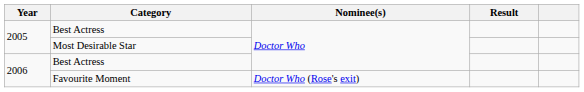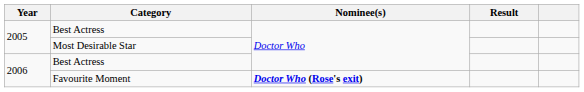(307, 78) normal -> (308, 78) bold
